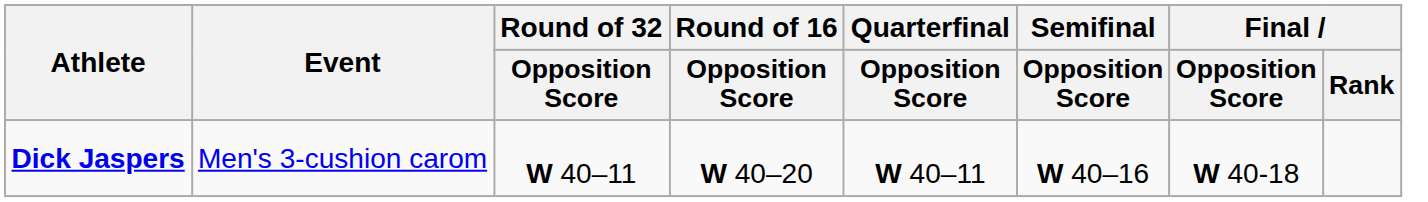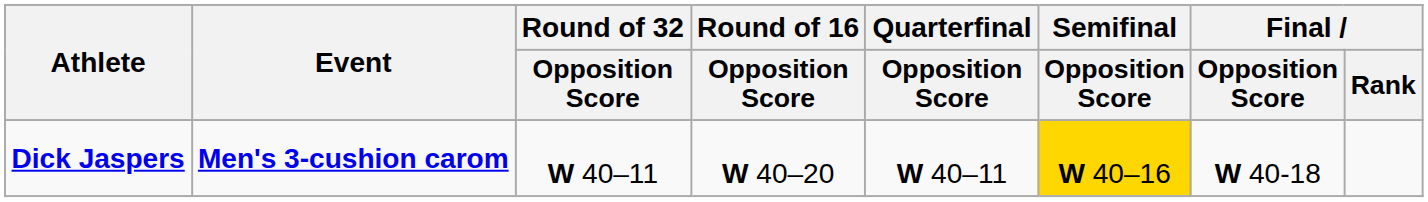(343, 159) normal -> (353, 159) bold
(1093, 174) no background -> (1115, 174) gold background
